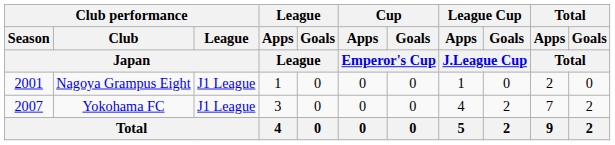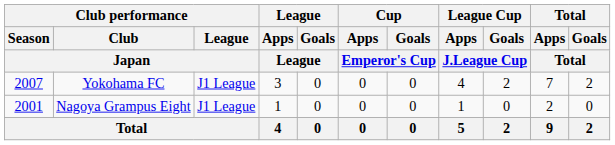rows swapped: (123, 83) <-> (123, 106)
